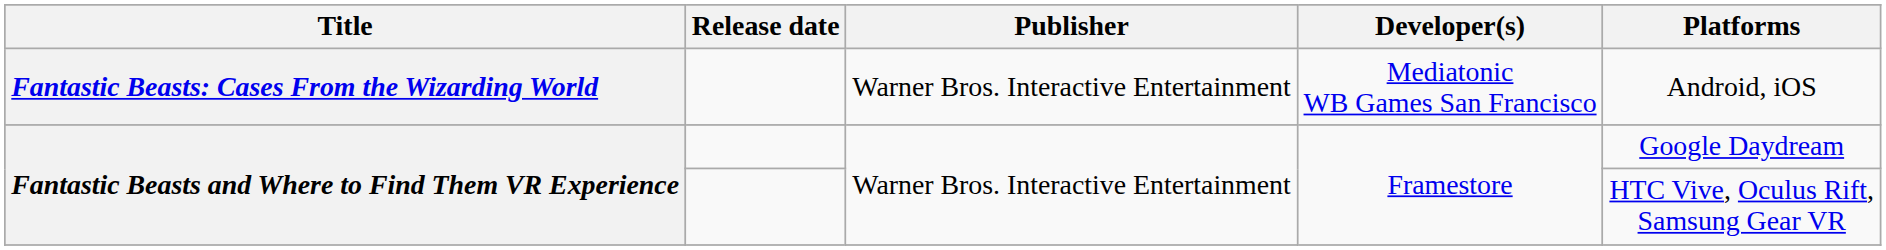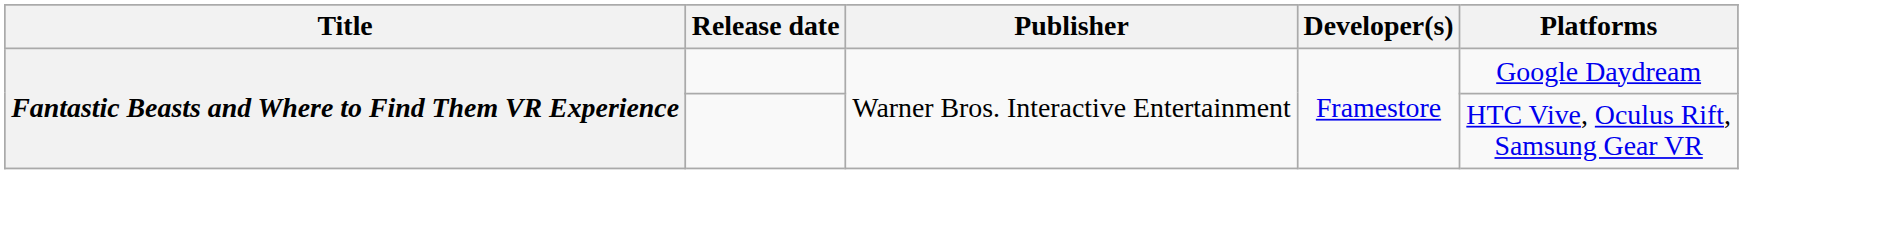- row: (305, 86)
